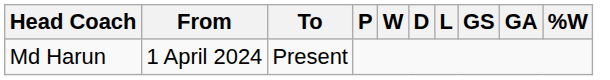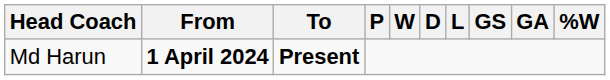(204, 56) normal -> (208, 56) bold
(310, 56) normal -> (319, 56) bold
